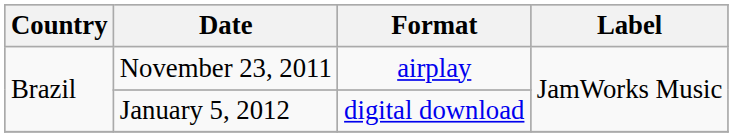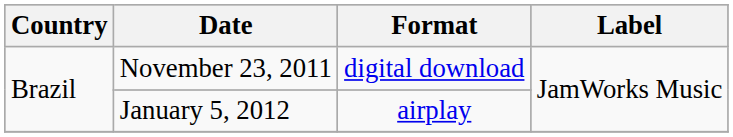(434, 68) airplay -> (434, 68) digital download
(434, 110) digital download -> (434, 110) airplay
